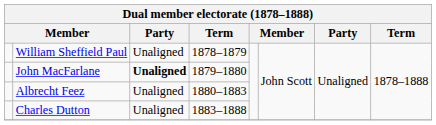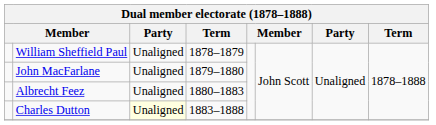(160, 71) bold -> (158, 71) normal
(158, 110) no background -> (158, 110) lightyellow background
